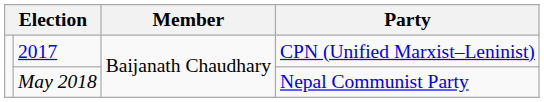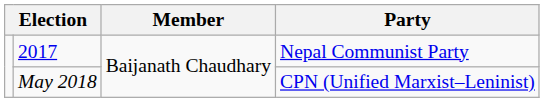(407, 50) CPN (Unified Marxist–Leninist) -> (374, 50) Nepal Communist Party
(374, 81) Nepal Communist Party -> (407, 81) CPN (Unified Marxist–Leninist)
